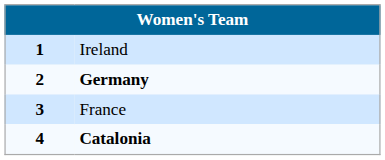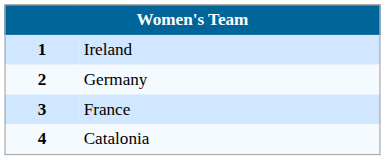(114, 79) bold -> (116, 79) normal
(115, 138) bold -> (117, 138) normal
